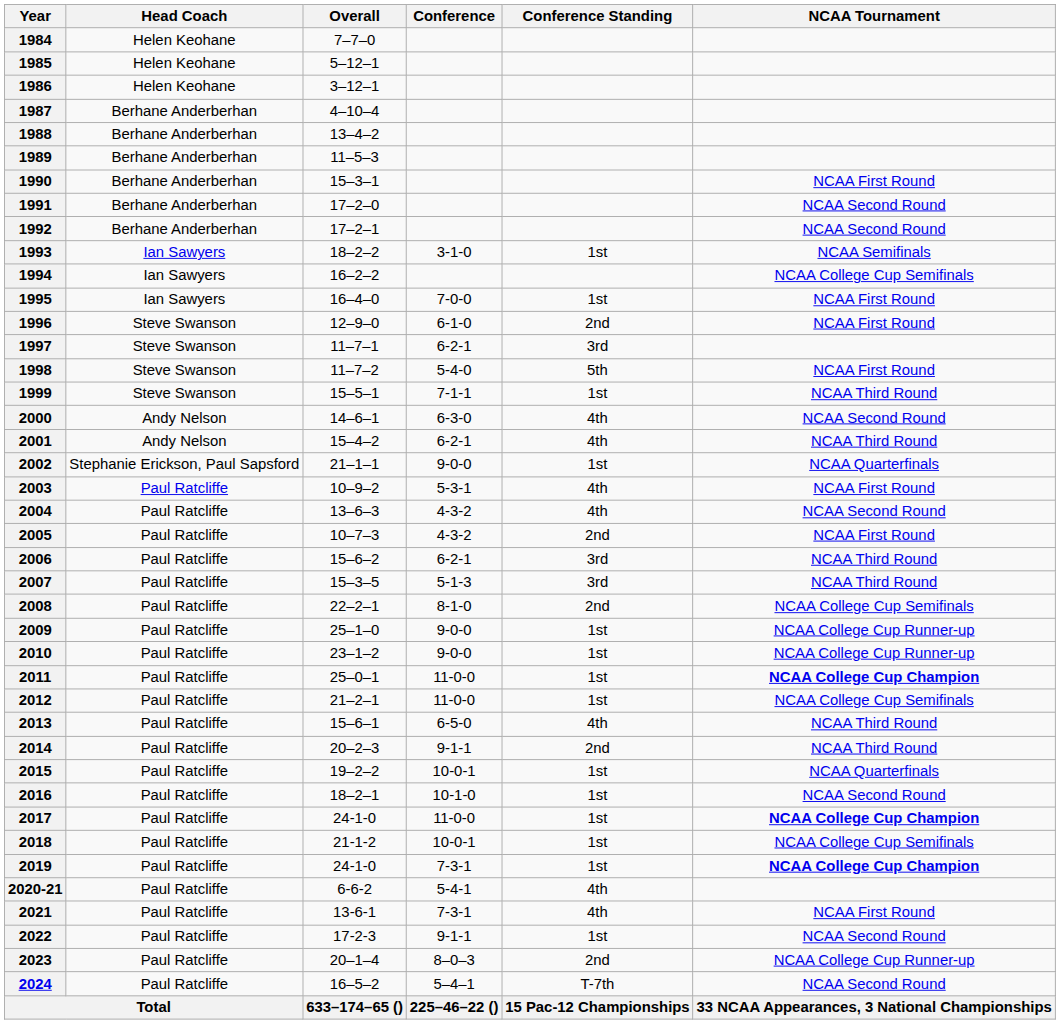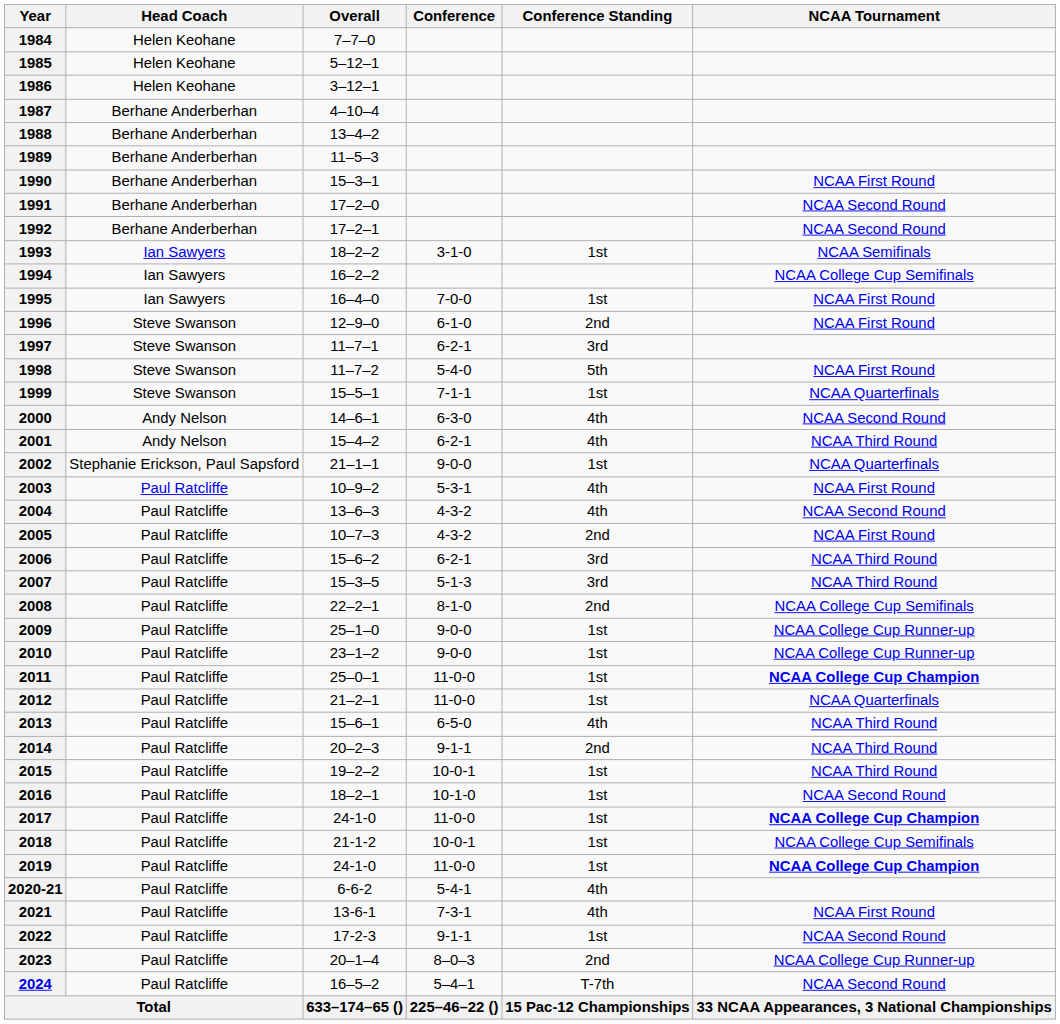(874, 393) NCAA Third Round -> (874, 393) NCAA Quarterfinals
(874, 700) NCAA College Cup Semifinals -> (874, 700) NCAA Quarterfinals
(874, 771) NCAA Quarterfinals -> (874, 771) NCAA Third Round
(454, 865) 7-3-1 -> (454, 865) 11-0-0
